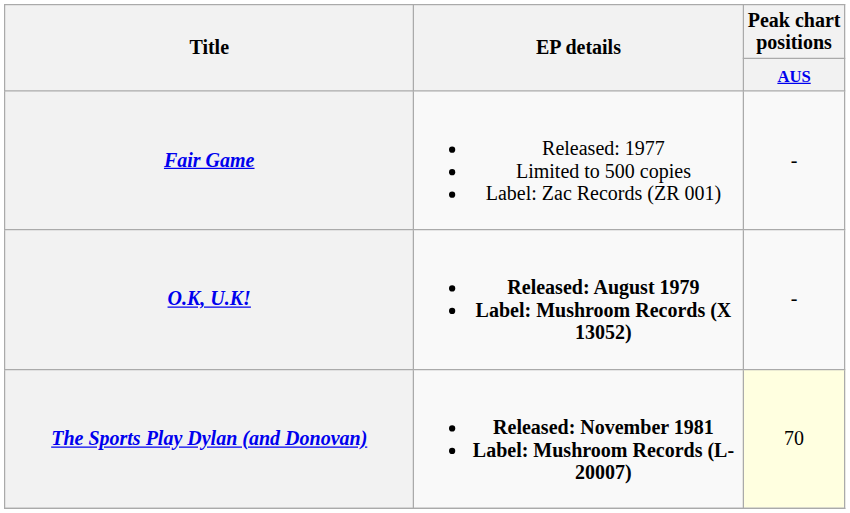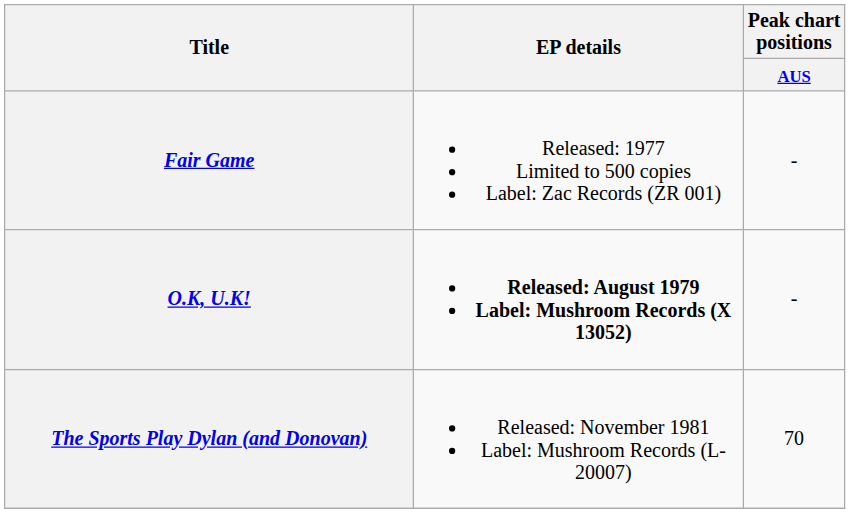(578, 450) bold -> (578, 450) normal
(794, 438) lightyellow background -> (794, 438) no background
